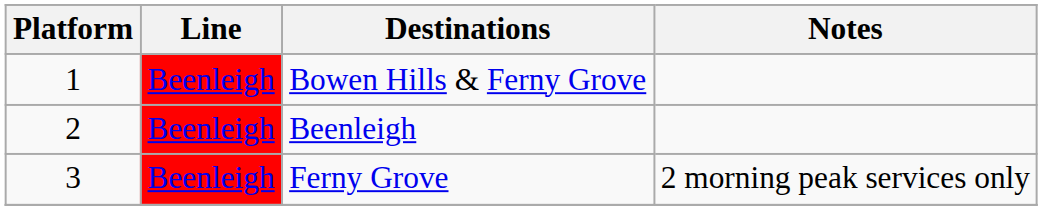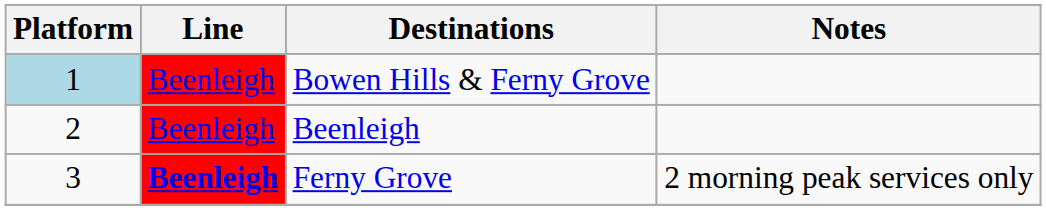(73, 79) no background -> (73, 79) lightblue background
(211, 178) normal -> (213, 178) bold
